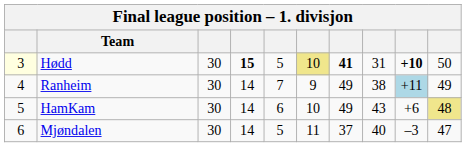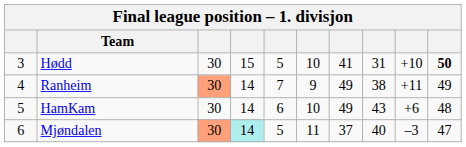(21, 63) lightyellow background -> (21, 63) no background
(247, 63) bold -> (247, 63) normal
(313, 63) khaki background -> (313, 63) no background
(346, 63) bold -> (346, 63) normal
(412, 63) bold -> (412, 63) normal
(444, 63) normal -> (444, 63) bold
(214, 86) no background -> (214, 86) lightsalmon background
(412, 86) lightblue background -> (412, 86) no background
(444, 108) khaki background -> (444, 108) no background
(214, 130) no background -> (214, 130) lightsalmon background
(247, 130) no background -> (247, 130) paleturquoise background
